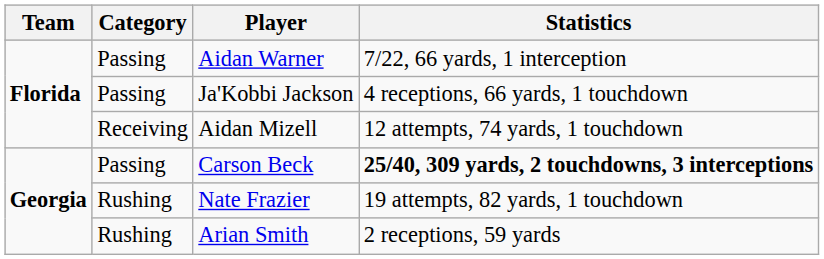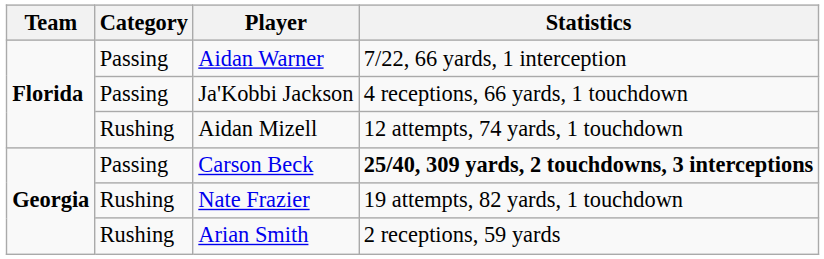(143, 129) Receiving -> (137, 129) Rushing
